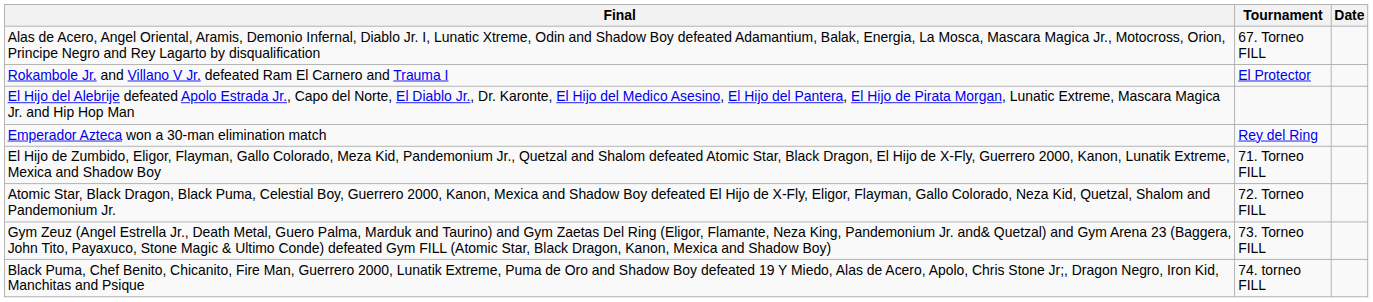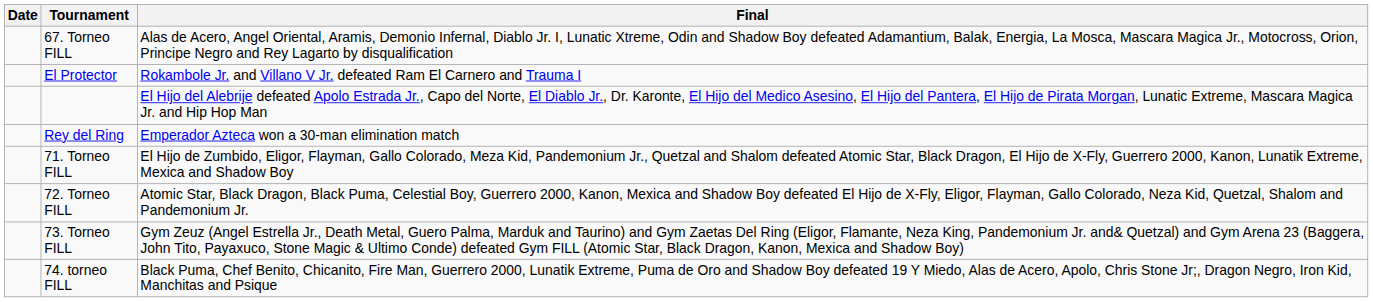columns swapped: (1349, 15) <-> (620, 15)
